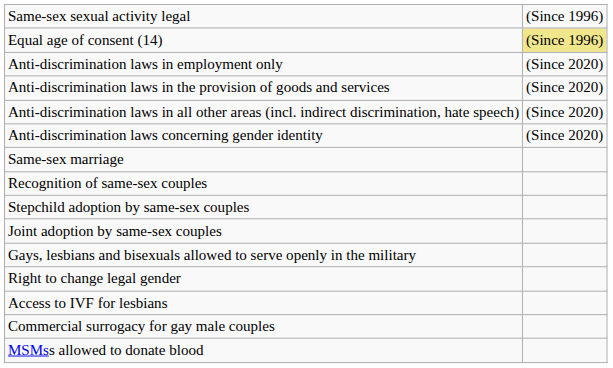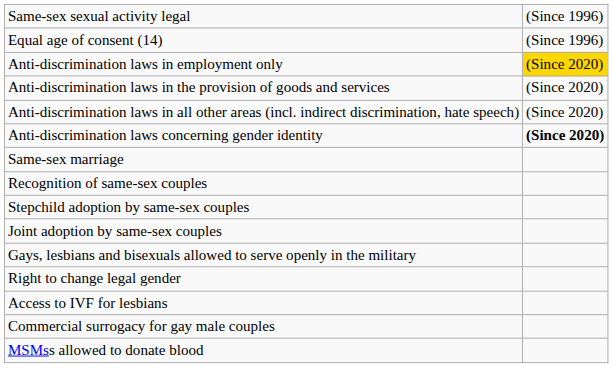(565, 40) khaki background -> (565, 40) no background
(565, 64) no background -> (565, 64) gold background
(565, 135) normal -> (565, 135) bold
